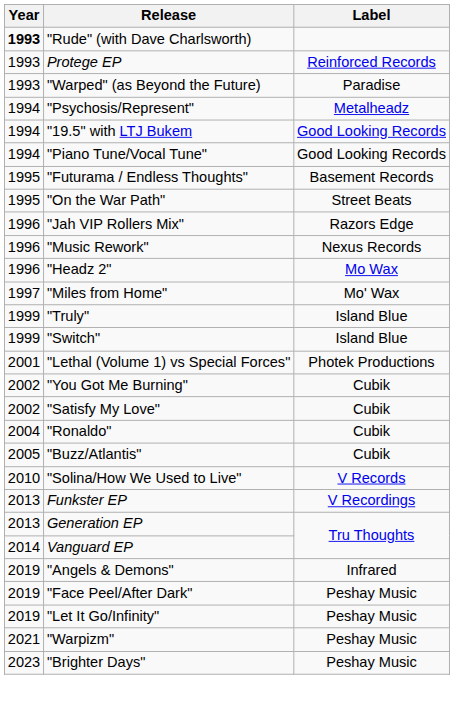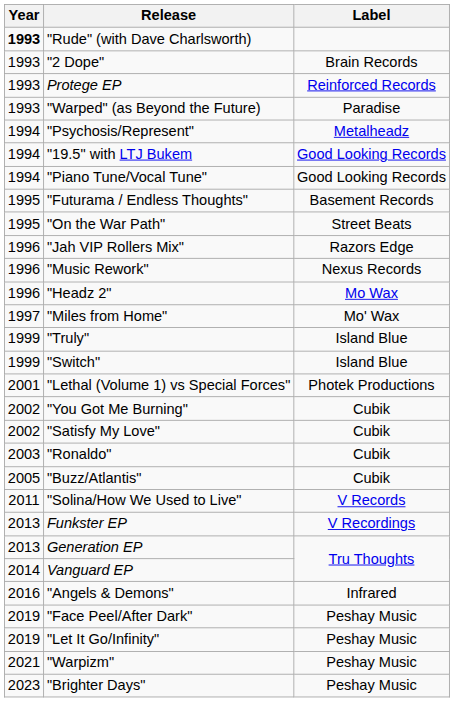+ row: (76, 62)
(24, 431) 2004 -> (24, 454) 2003
(24, 477) 2010 -> (24, 500) 2011
(24, 570) 2019 -> (24, 593) 2016
